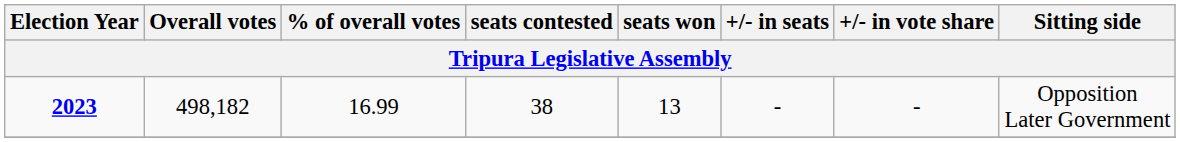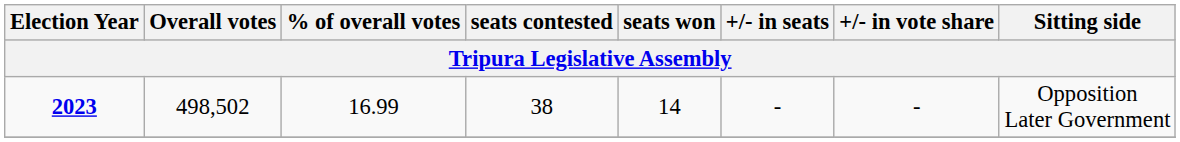(213, 106) 498,182 -> (213, 106) 498,502
(669, 106) 13 -> (669, 106) 14
